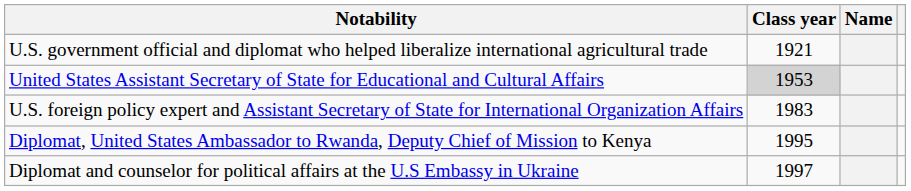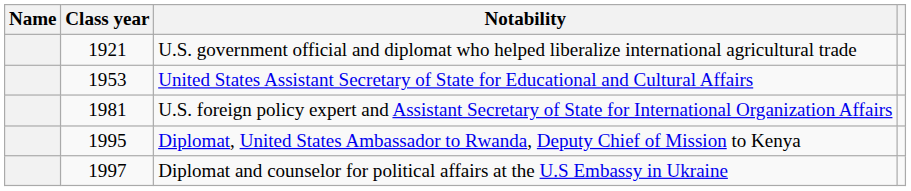columns swapped: (869, 19) <-> (376, 19)
(794, 79) lightgrey background -> (107, 79) no background
(794, 110) 1983 -> (107, 110) 1981
